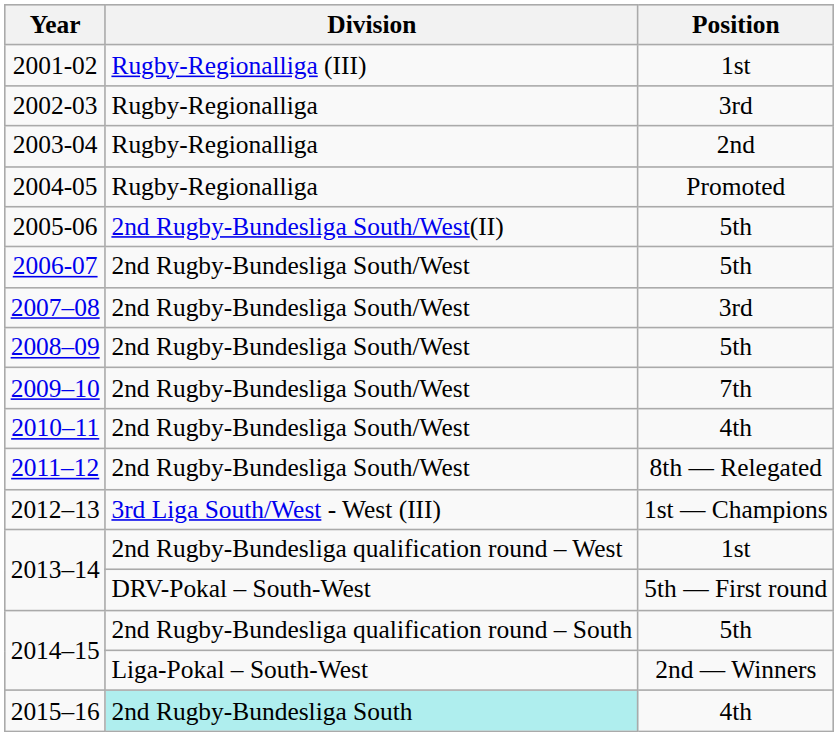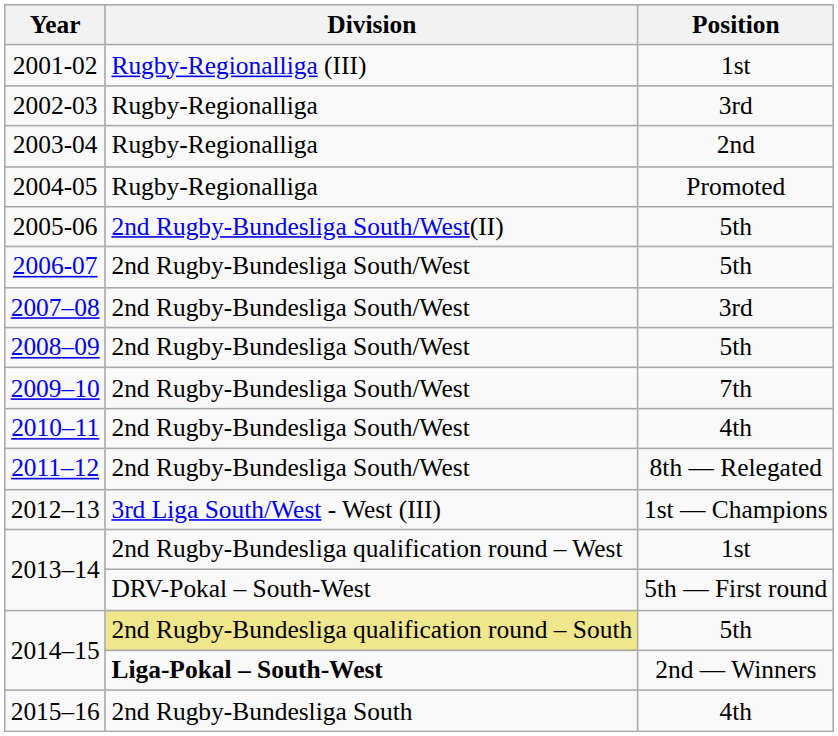(372, 629) no background -> (372, 629) khaki background
(240, 670) normal -> (247, 670) bold
(262, 710) paleturquoise background -> (262, 710) no background
